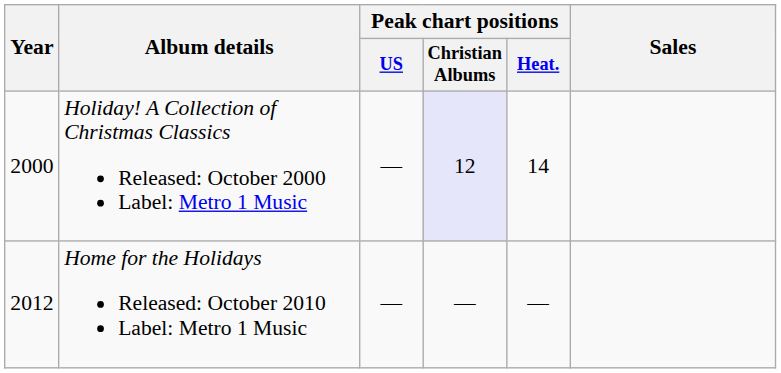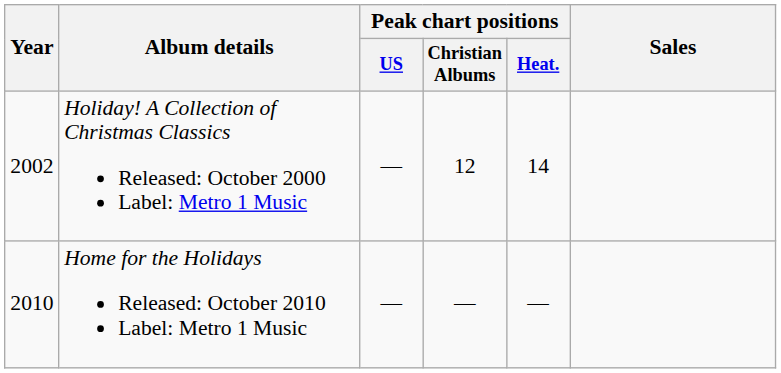(32, 165) 2000 -> (32, 165) 2002
(465, 165) lavender background -> (465, 165) no background
(32, 304) 2012 -> (32, 304) 2010
